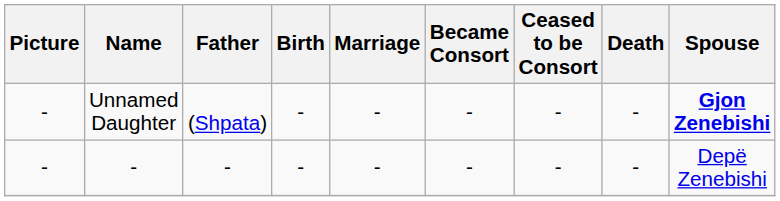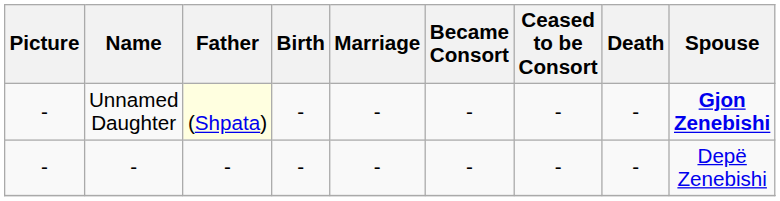(227, 123) no background -> (227, 123) lightyellow background
